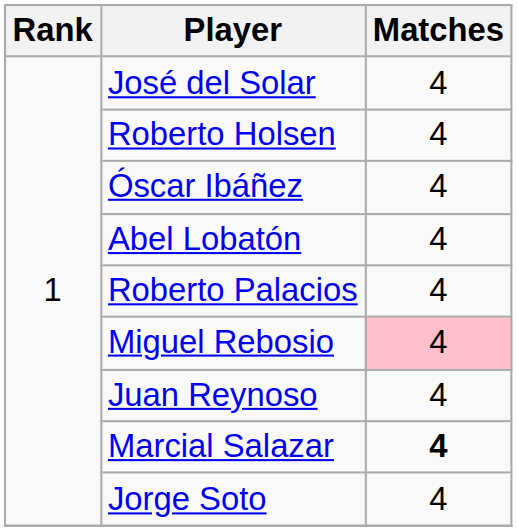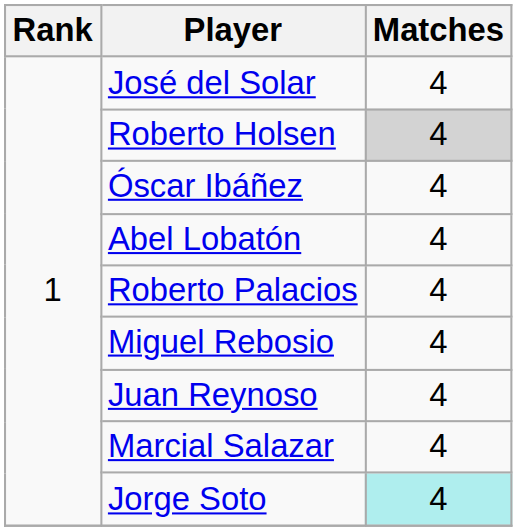(438, 134) no background -> (438, 134) lightgrey background
(438, 342) pink background -> (438, 342) no background
(438, 446) bold -> (438, 446) normal
(438, 498) no background -> (438, 498) paleturquoise background
